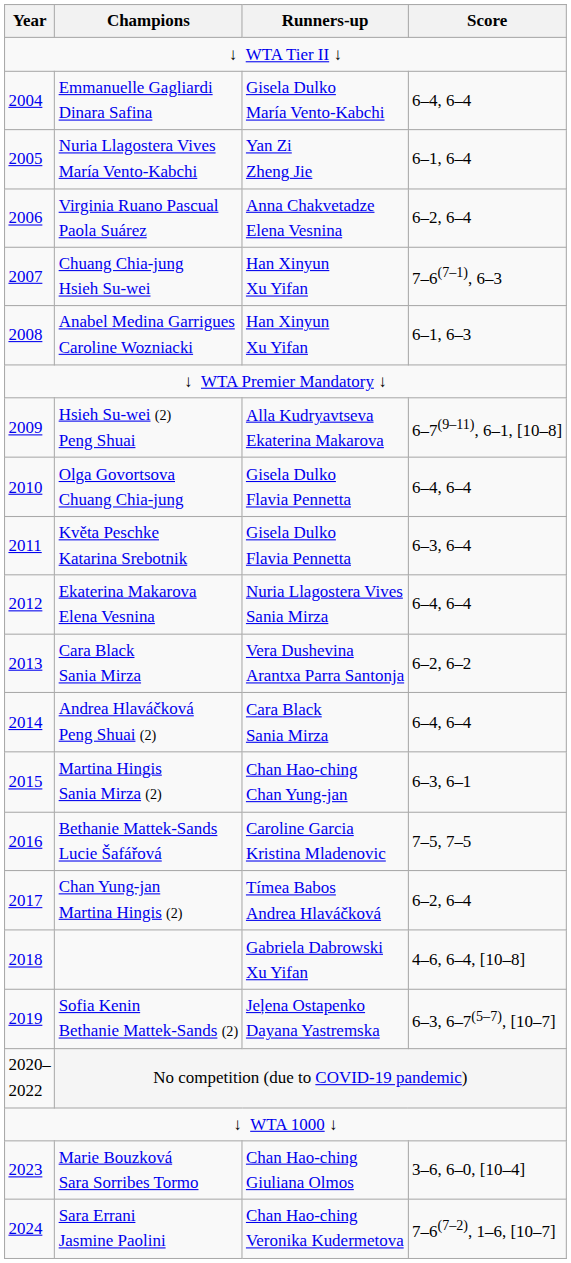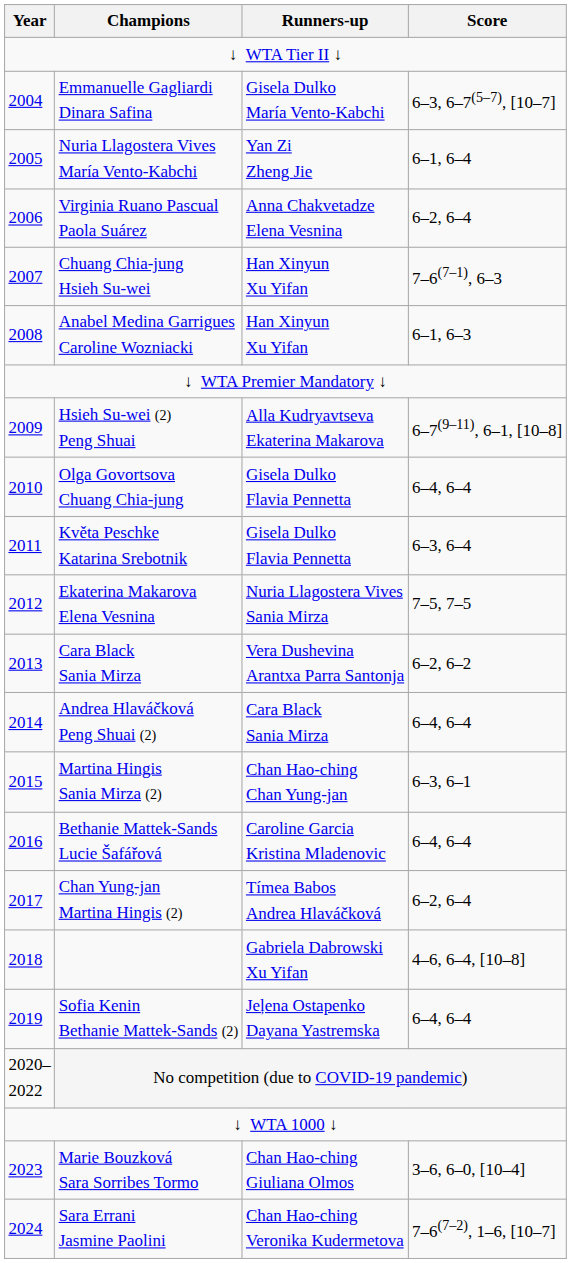(442, 100) 6–4, 6–4 -> (484, 100) 6–3, 6–7(5–7), [10–7]
(442, 604) 6–4, 6–4 -> (442, 604) 7–5, 7–5
(442, 841) 7–5, 7–5 -> (442, 841) 6–4, 6–4
(484, 1019) 6–3, 6–7(5–7), [10–7] -> (442, 1018) 6–4, 6–4
